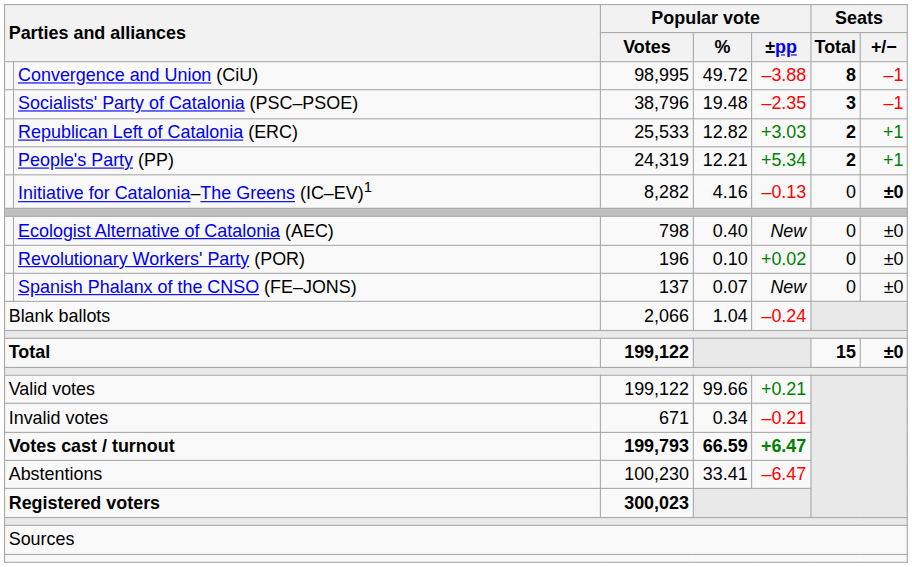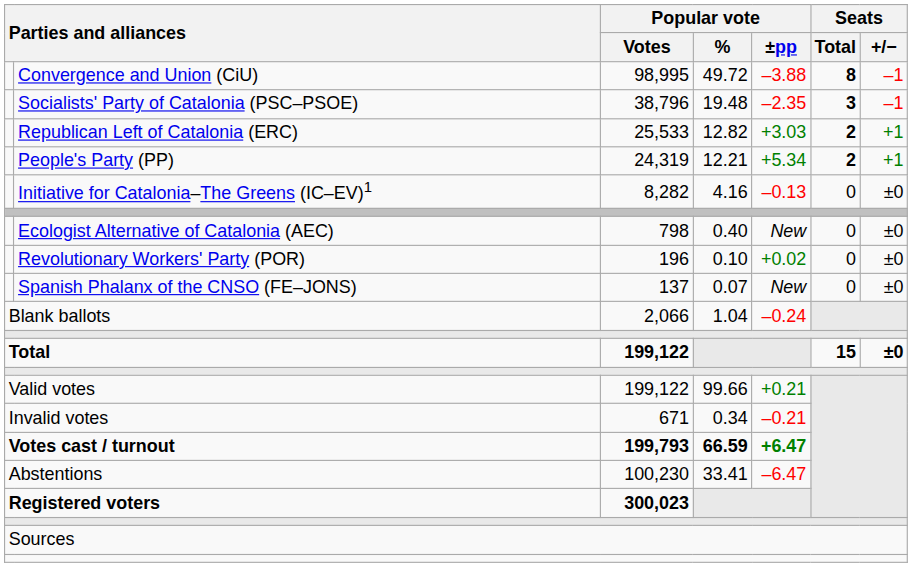(894, 191) bold -> (894, 191) normal
